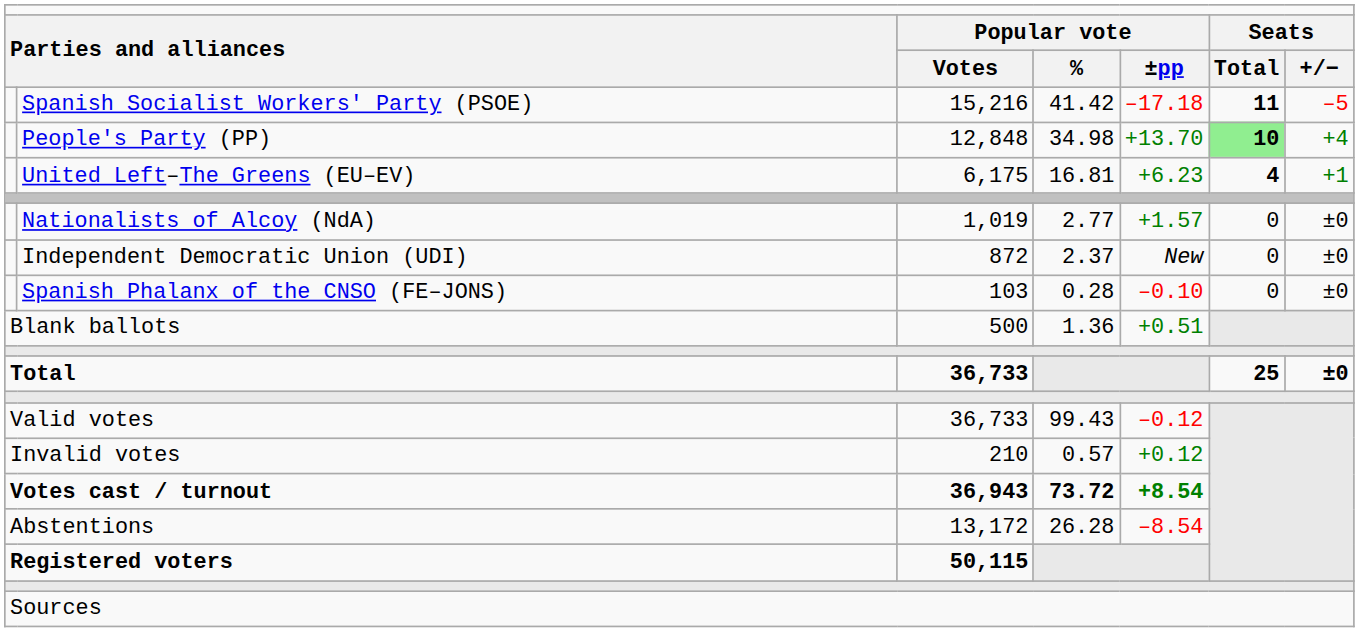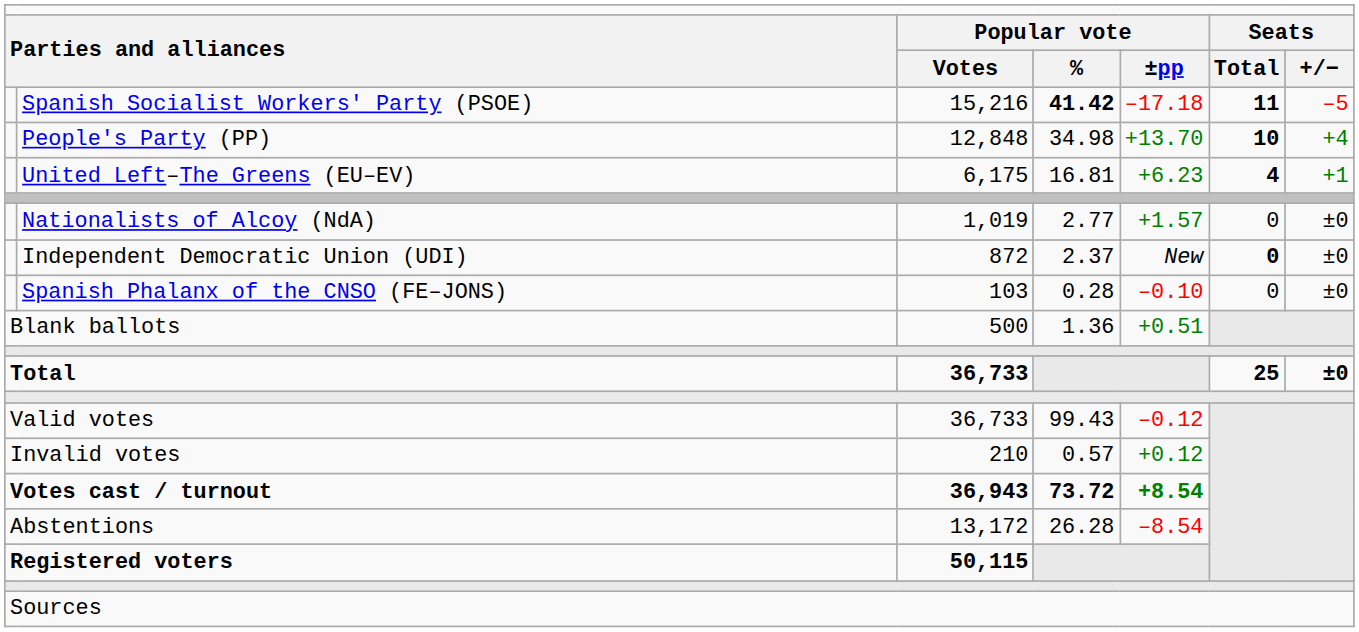(1082, 104) normal -> (1082, 104) bold
(1266, 140) lightgreen background -> (1266, 140) no background
(1273, 257) normal -> (1273, 257) bold
